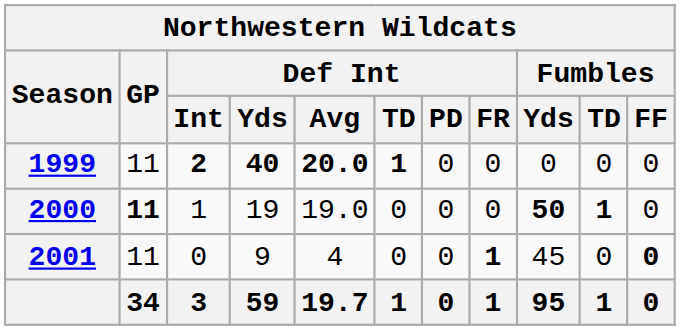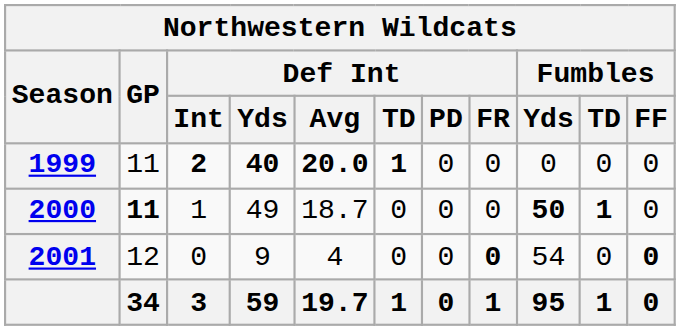(263, 211) 19 -> (263, 211) 49
(335, 211) 19.0 -> (335, 211) 18.7
(143, 257) 11 -> (143, 257) 12
(493, 257) 1 -> (493, 257) 0
(548, 257) 45 -> (548, 257) 54
